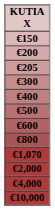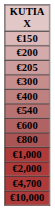(27, 111) €500 -> (27, 111) €540
(27, 154) €1,070 -> (27, 154) €1,000
(27, 183) €4,000 -> (27, 183) €4,700
